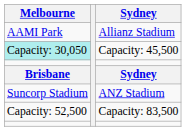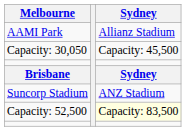(47, 50) paleturquoise background -> (47, 50) no background
(139, 111) no background -> (139, 111) lightyellow background
